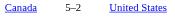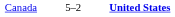(138, 7) normal -> (140, 7) bold
